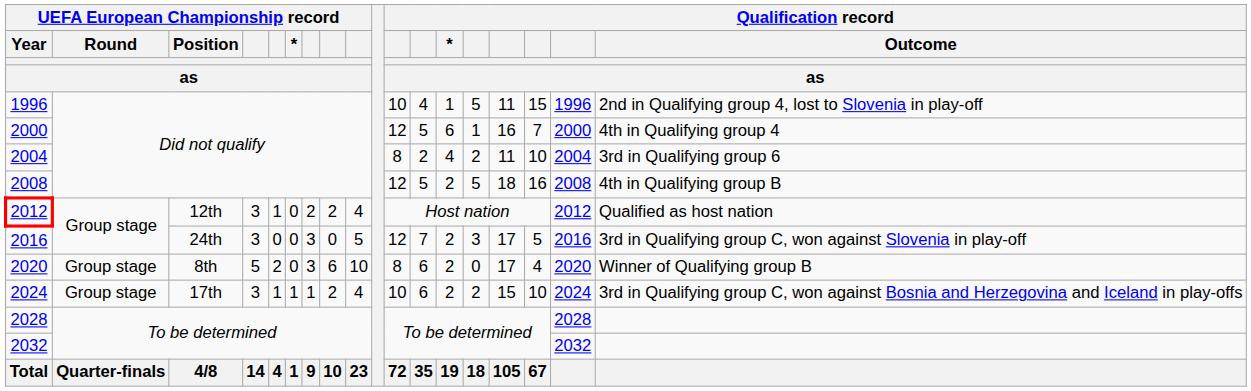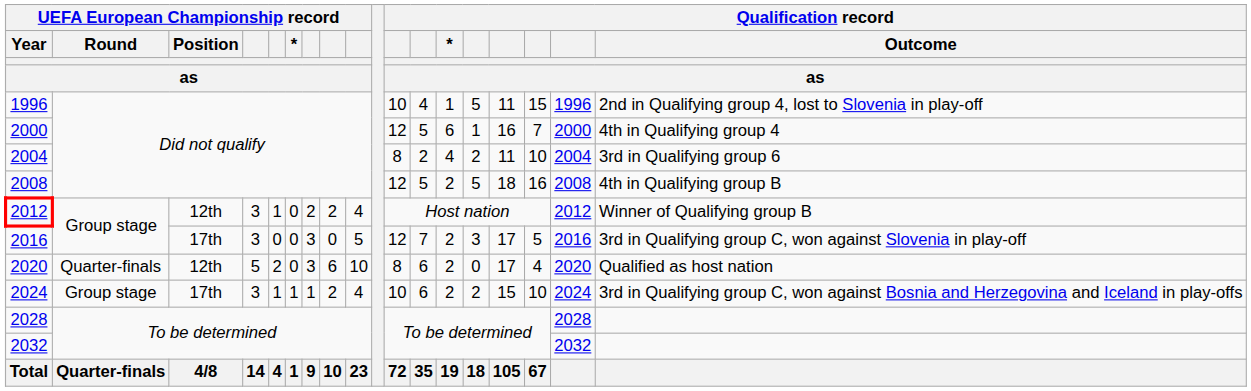(686, 212) Qualified as host nation -> (705, 212) Winner of Qualifying group B
(206, 240) 24th -> (206, 240) 17th
(111, 267) Group stage -> (111, 267) Quarter-finals
(206, 267) 8th -> (206, 267) 12th
(705, 267) Winner of Qualifying group B -> (686, 267) Qualified as host nation
